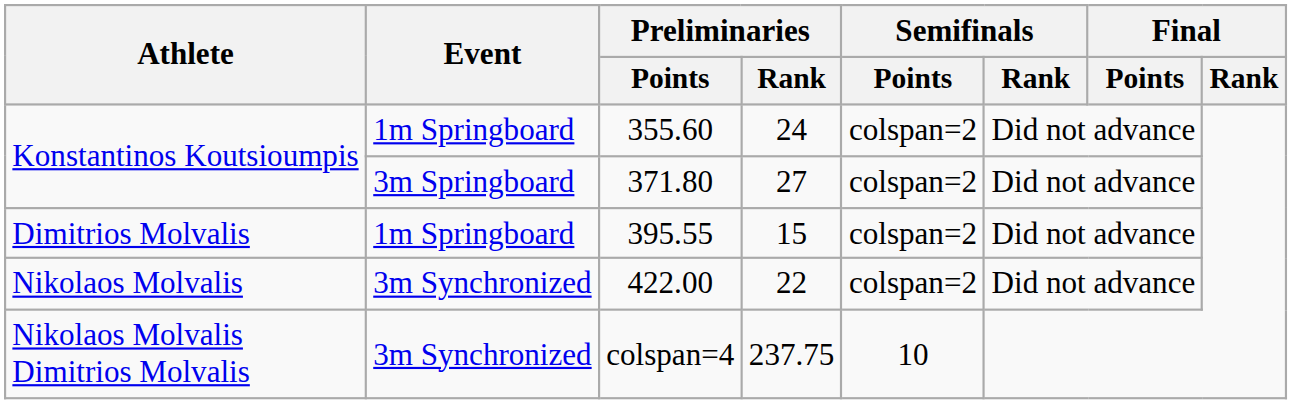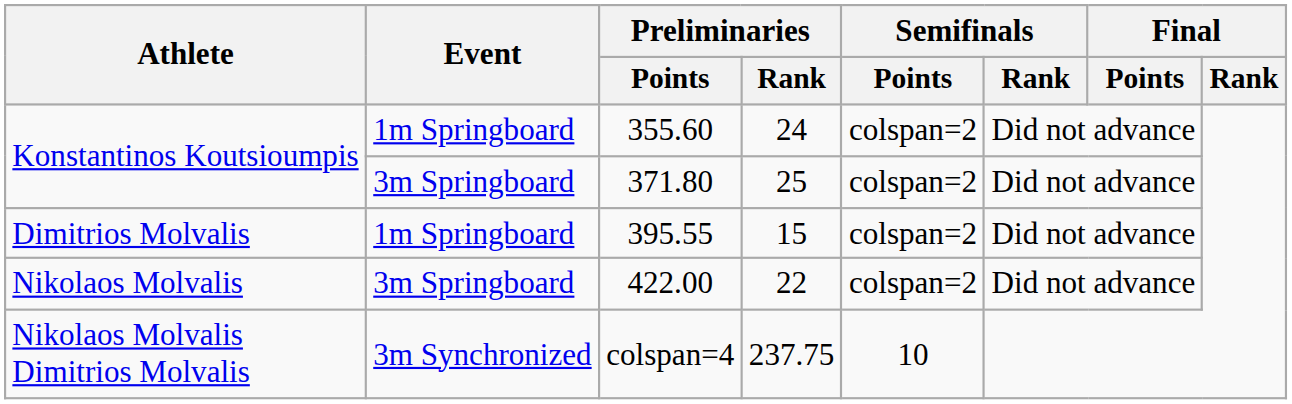(792, 181) 27 -> (792, 181) 25
(482, 284) 3m Synchronized -> (474, 284) 3m Springboard
